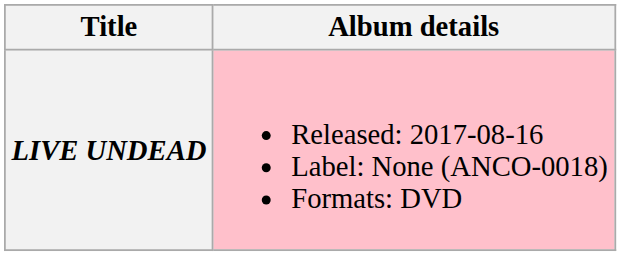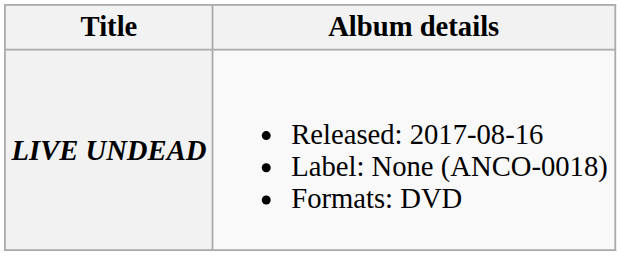(414, 166) pink background -> (414, 166) no background
